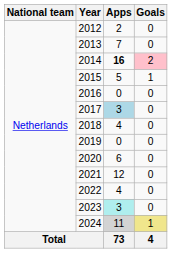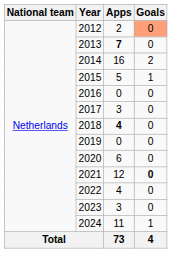(151, 28) no background -> (151, 28) lightsalmon background
(119, 45) normal -> (119, 45) bold
(119, 61) bold -> (119, 61) normal
(151, 61) pink background -> (151, 61) no background
(119, 110) lightblue background -> (119, 110) no background
(119, 126) normal -> (119, 126) bold
(151, 175) normal -> (151, 175) bold
(119, 207) paleturquoise background -> (119, 207) no background
(119, 223) lightgrey background -> (119, 223) no background
(151, 223) khaki background -> (151, 223) no background
